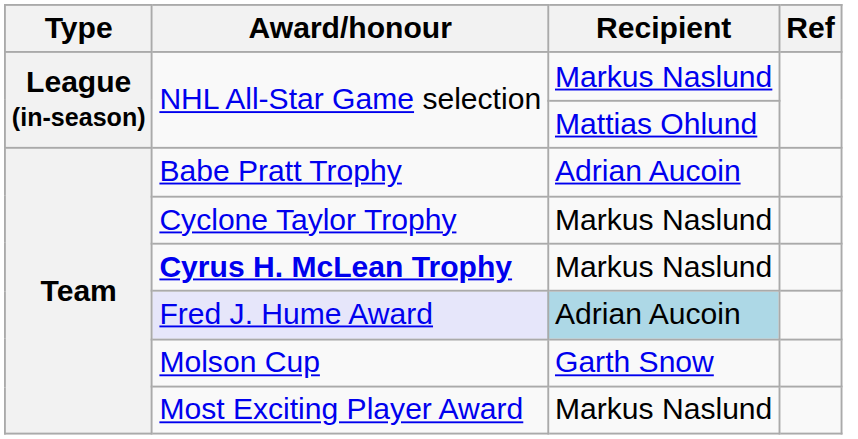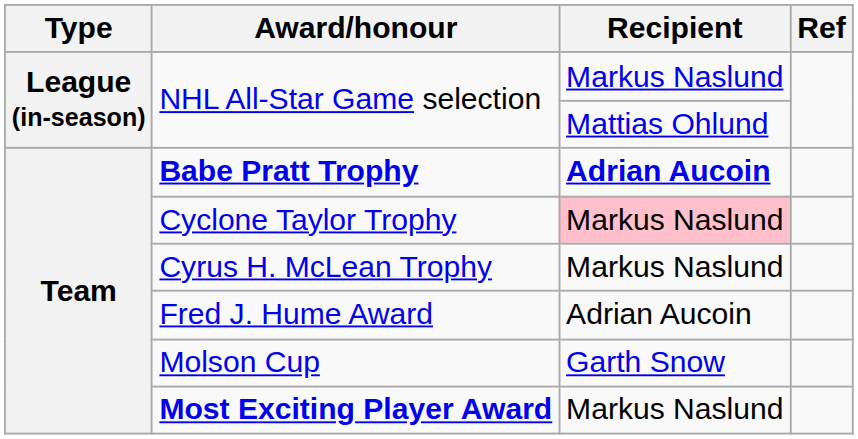(281, 171) normal -> (289, 171) bold
(648, 171) normal -> (668, 171) bold
(664, 219) no background -> (675, 219) pink background
(336, 266) bold -> (326, 266) normal
(296, 314) lavender background -> (296, 314) no background
(648, 314) lightblue background -> (659, 314) no background
(341, 409) normal -> (356, 409) bold
